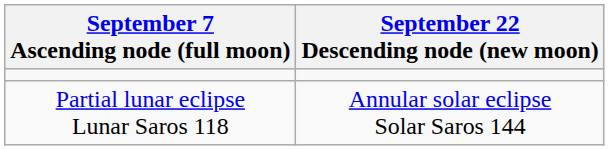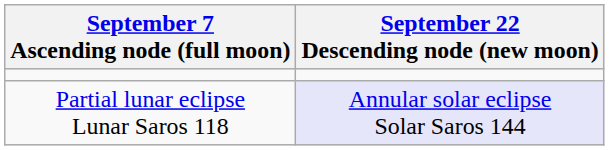(450, 112) no background -> (450, 112) lavender background
